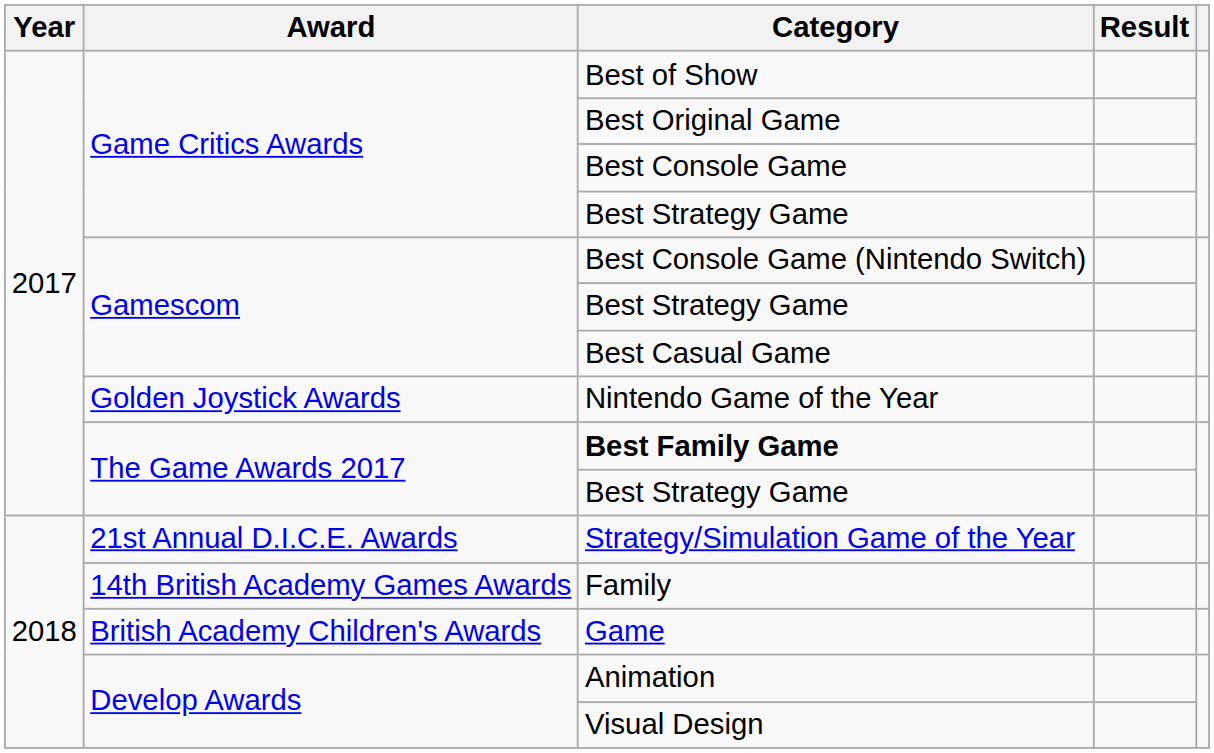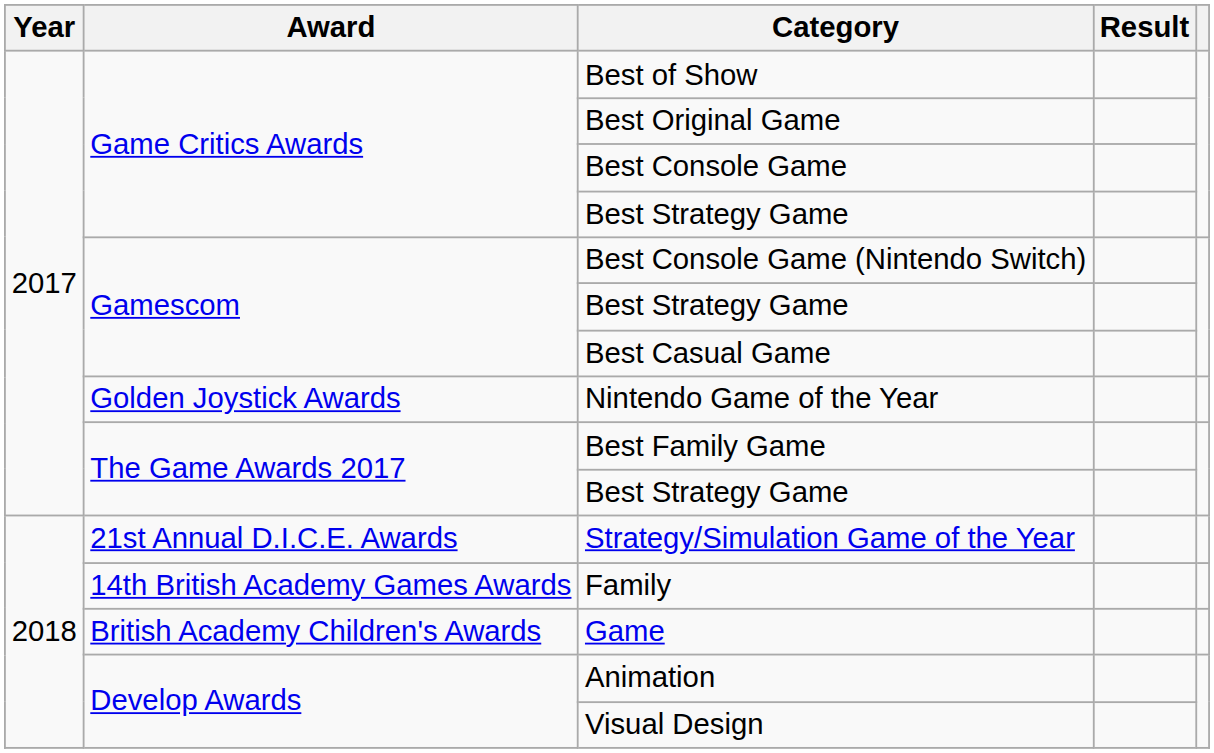(712, 445) bold -> (705, 445) normal
